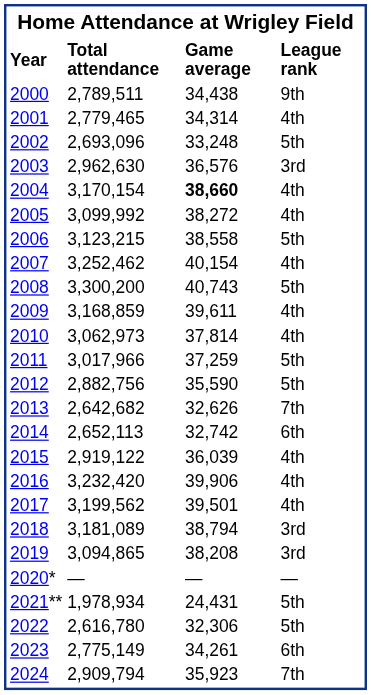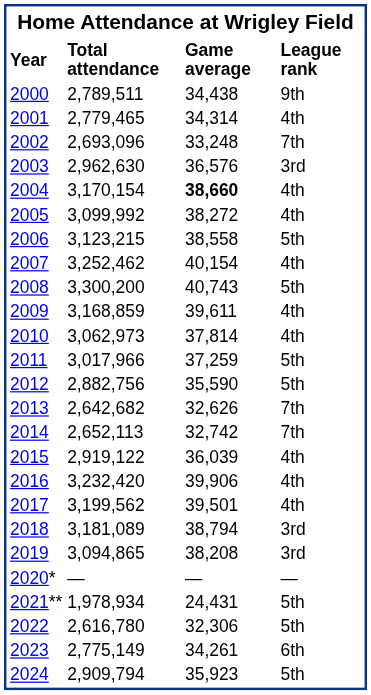(293, 142) 5th -> (293, 142) 7th
(293, 432) 6th -> (293, 432) 7th
(293, 674) 7th -> (293, 674) 5th
